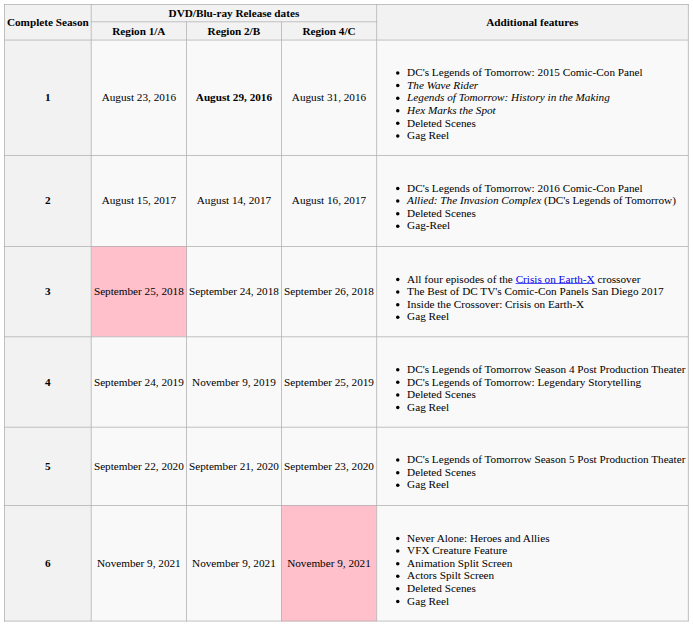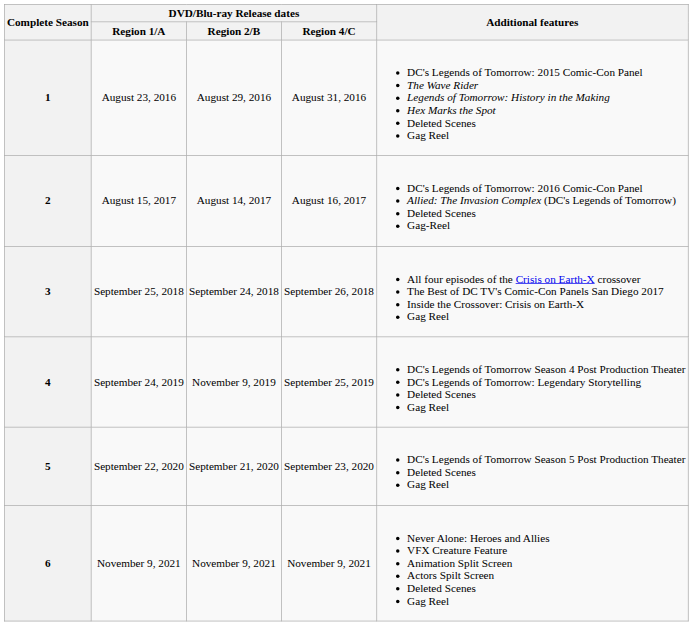(234, 97) bold -> (234, 97) normal
(139, 291) pink background -> (139, 291) no background
(329, 563) pink background -> (329, 563) no background
